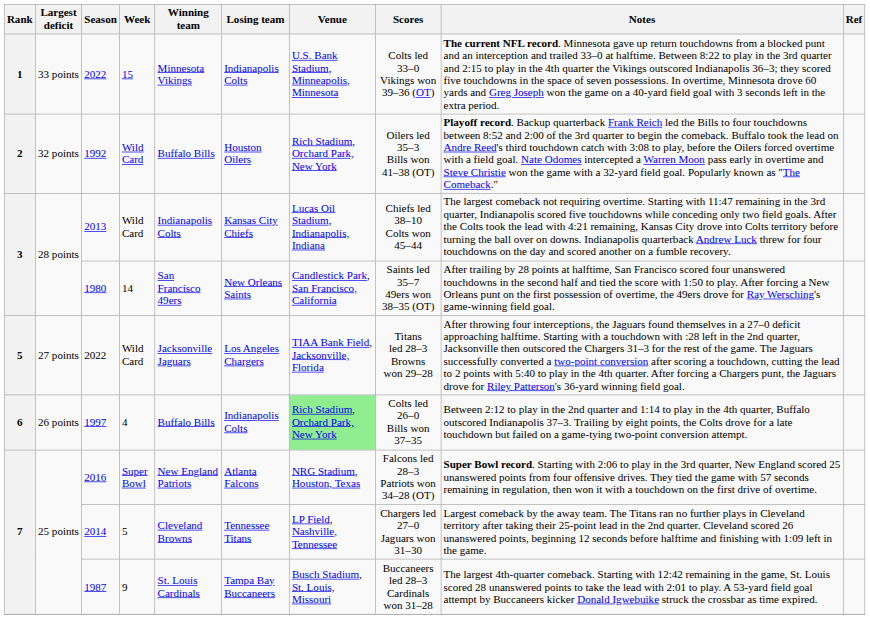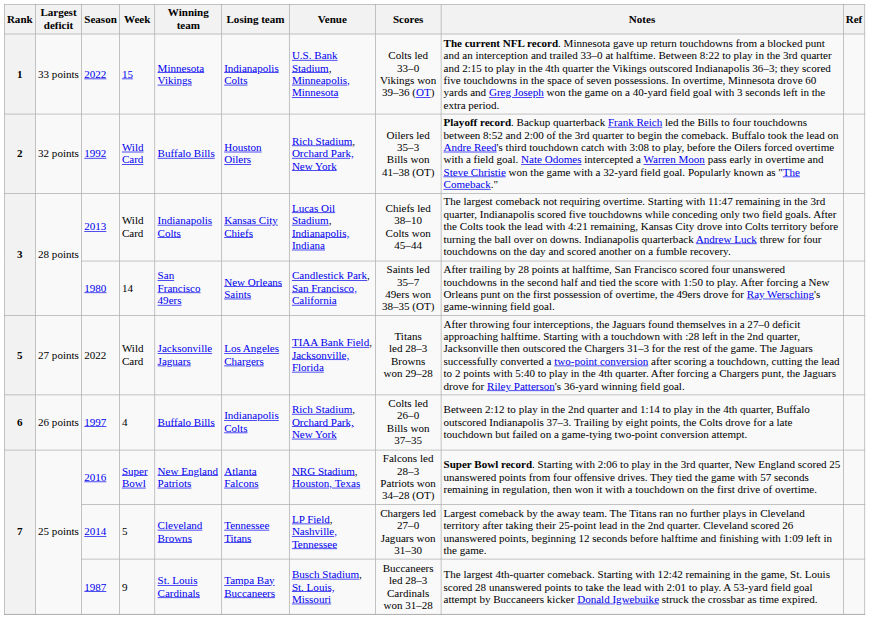(323, 422) lightgreen background -> (323, 422) no background
